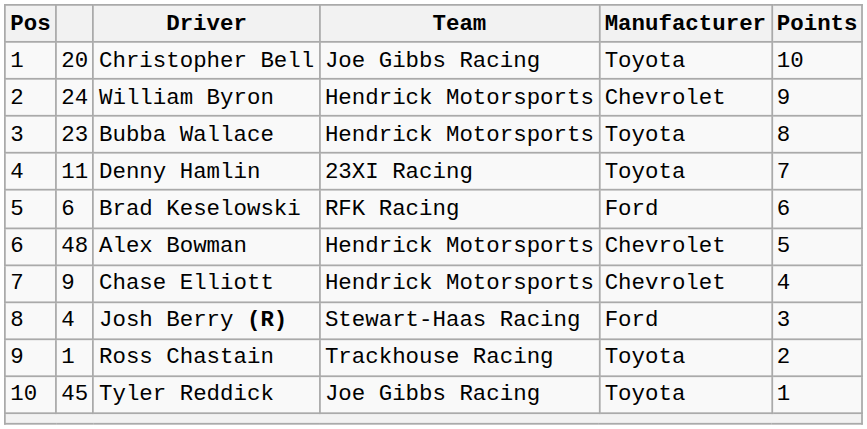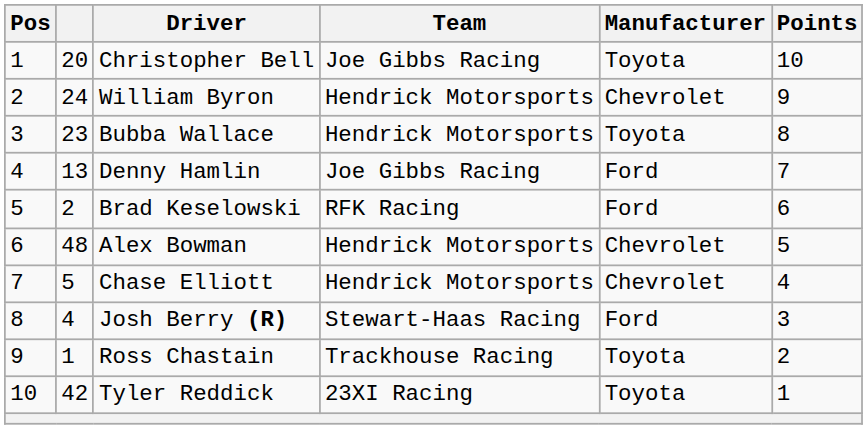(75, 172) 11 -> (75, 172) 13
(399, 172) 23XI Racing -> (433, 172) Joe Gibbs Racing
(645, 172) Toyota -> (632, 172) Ford
(68, 209) 6 -> (68, 209) 2
(68, 283) 9 -> (68, 283) 5
(75, 394) 45 -> (75, 394) 42
(433, 394) Joe Gibbs Racing -> (399, 394) 23XI Racing
